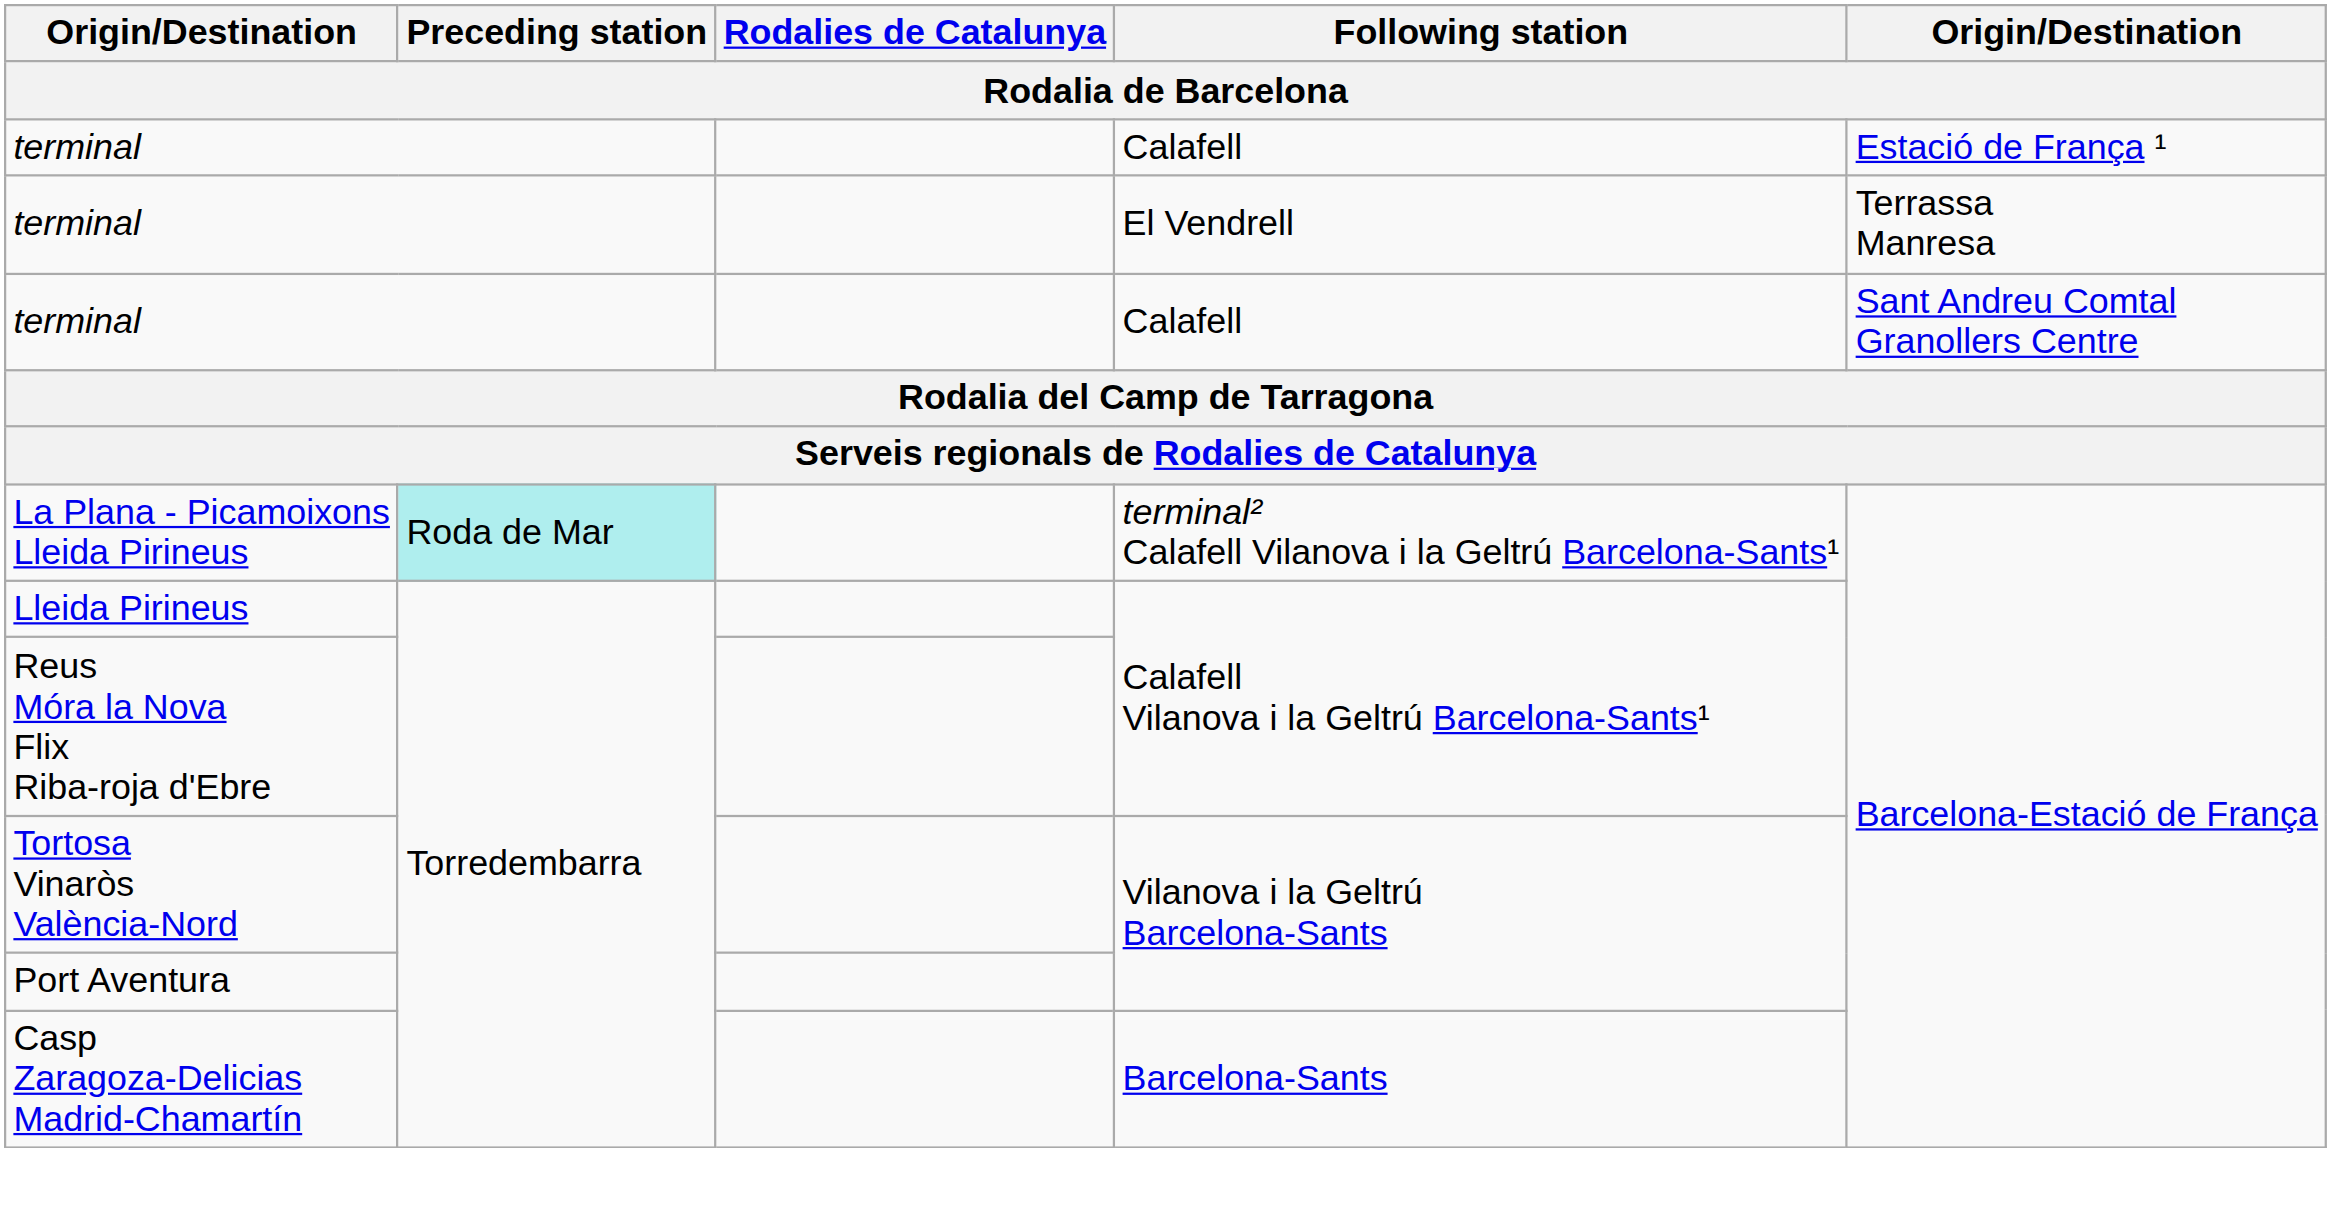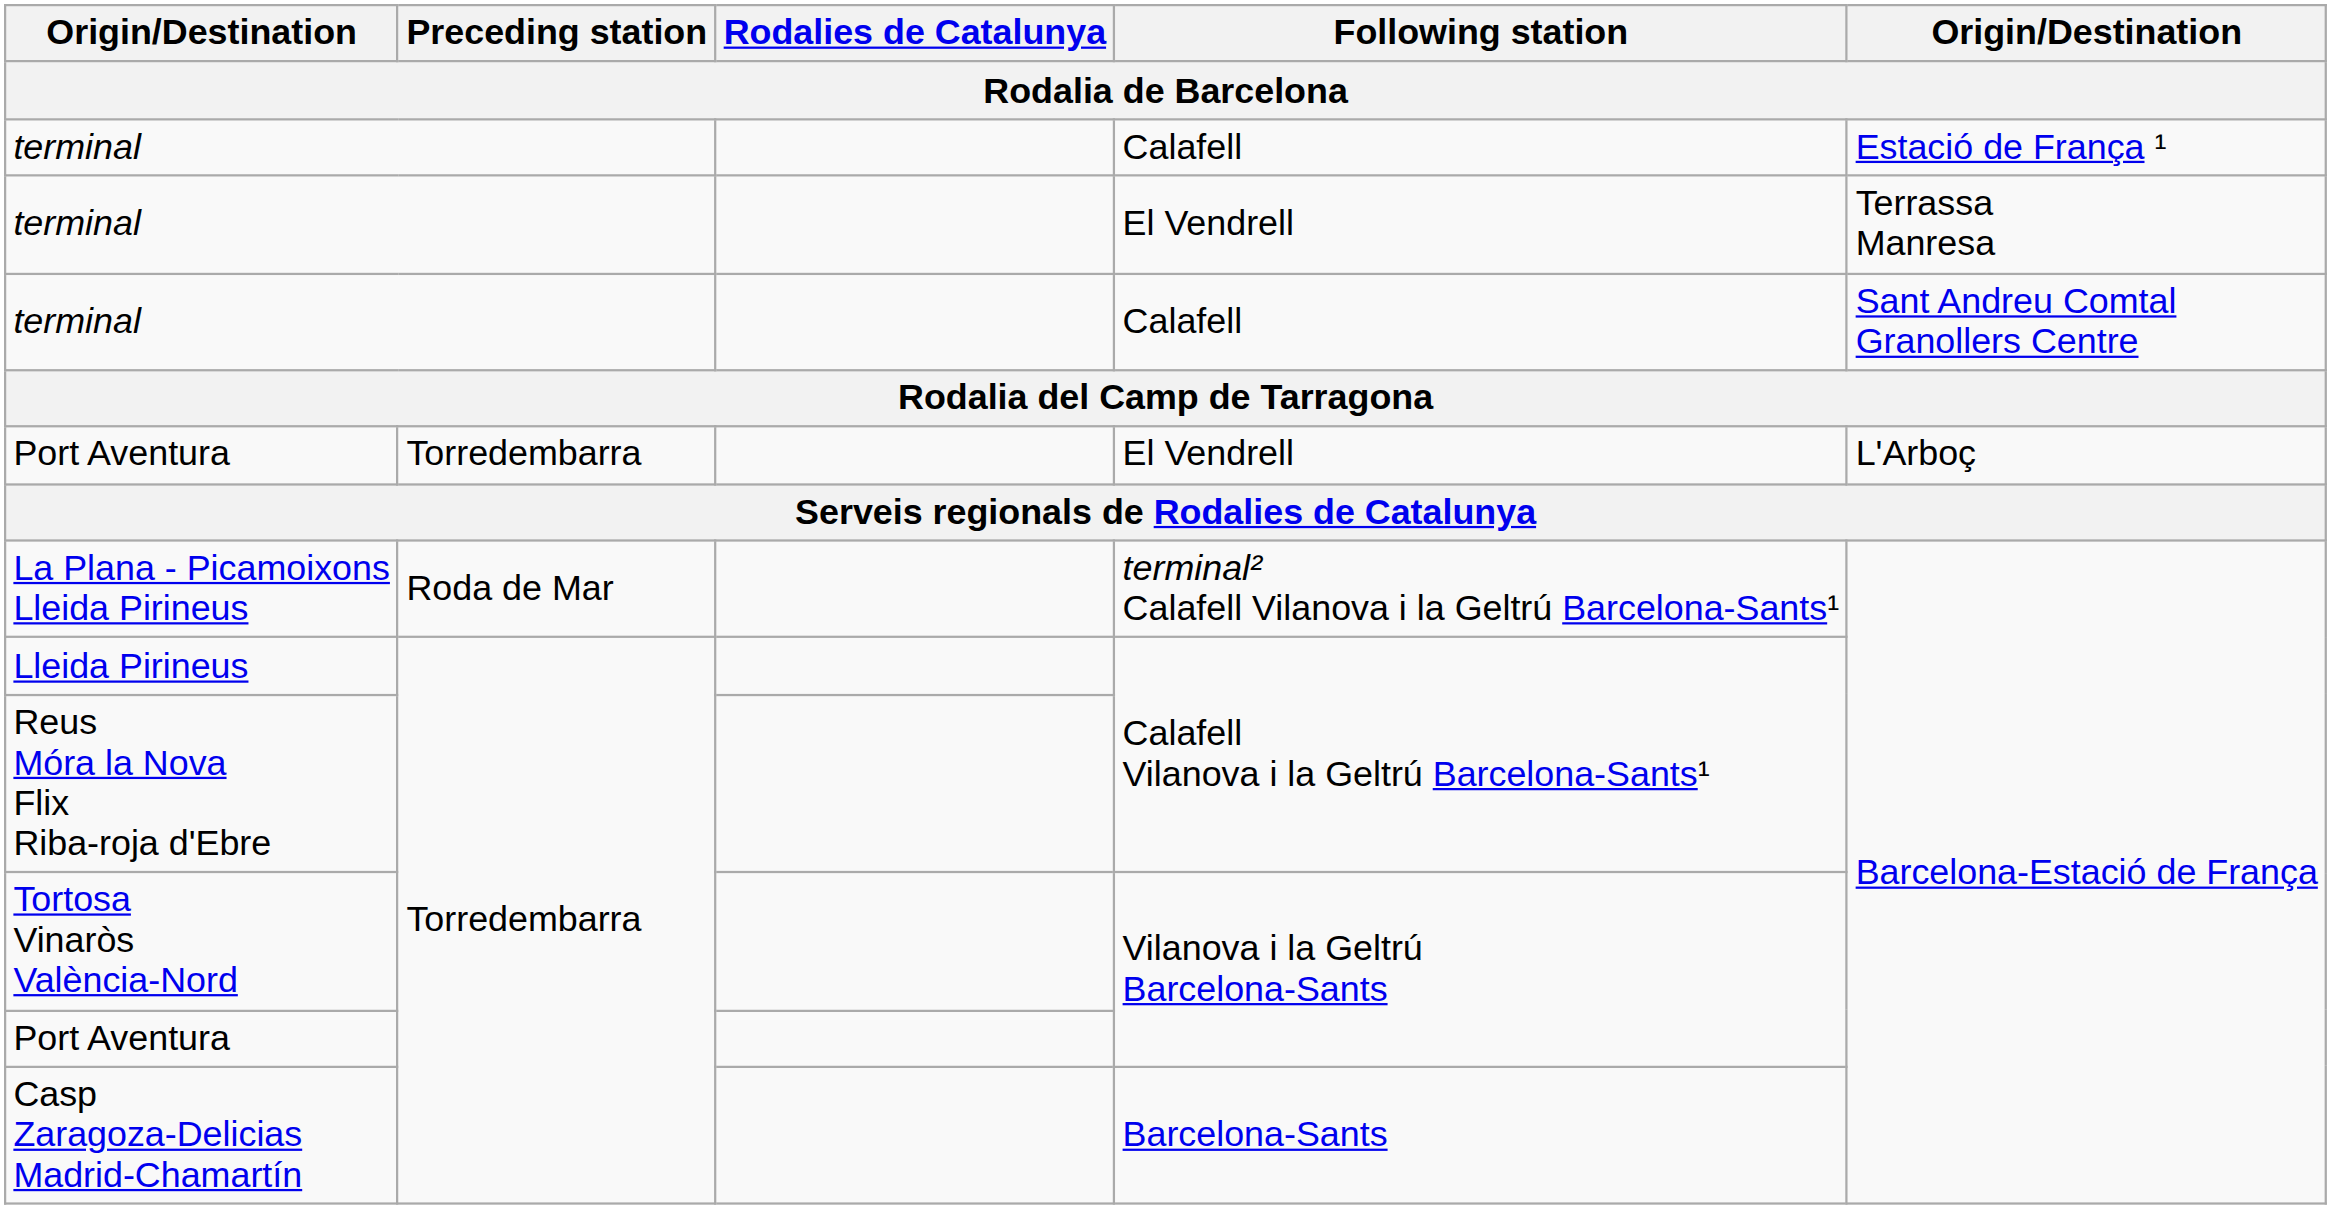+ row: (122, 454)
(510, 531) paleturquoise background -> (510, 588) no background
